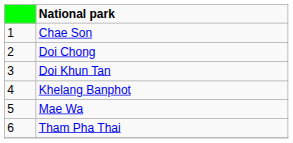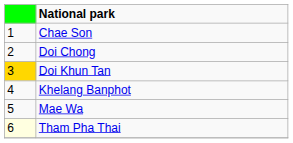(10, 71) no background -> (10, 71) gold background
(10, 128) no background -> (10, 128) lightyellow background
